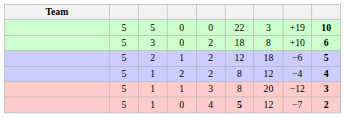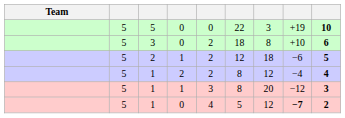(239, 105) bold -> (239, 105) normal
(297, 105) normal -> (297, 105) bold
